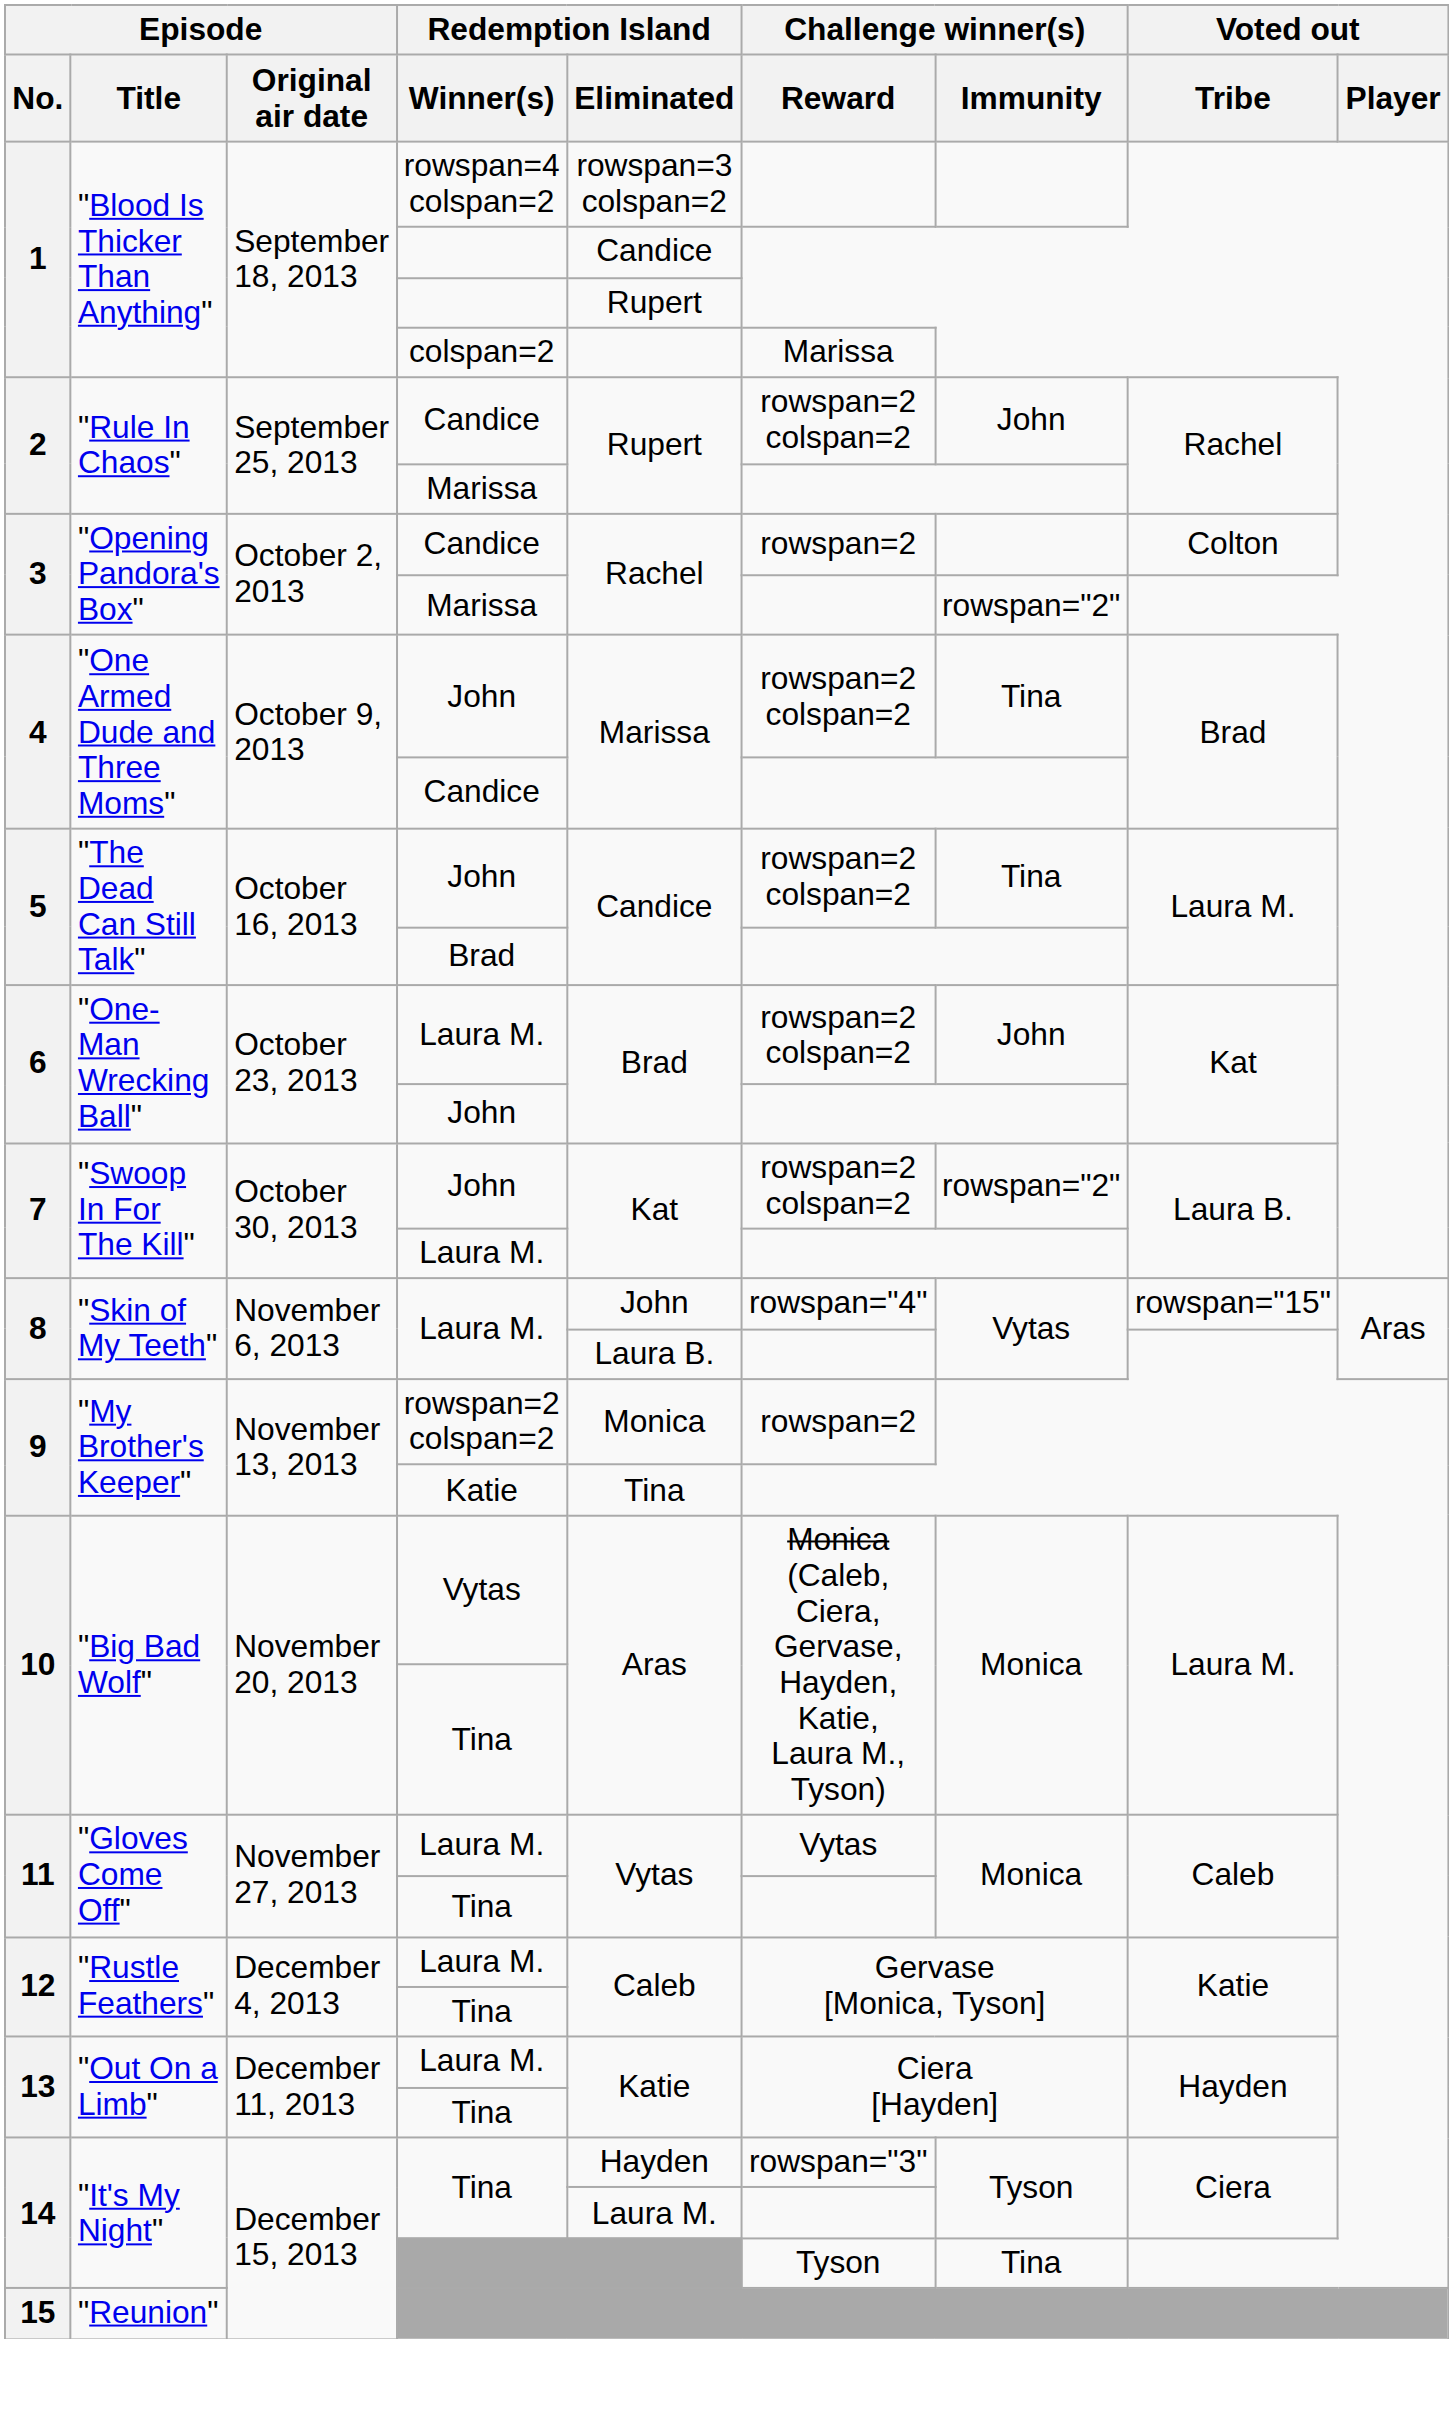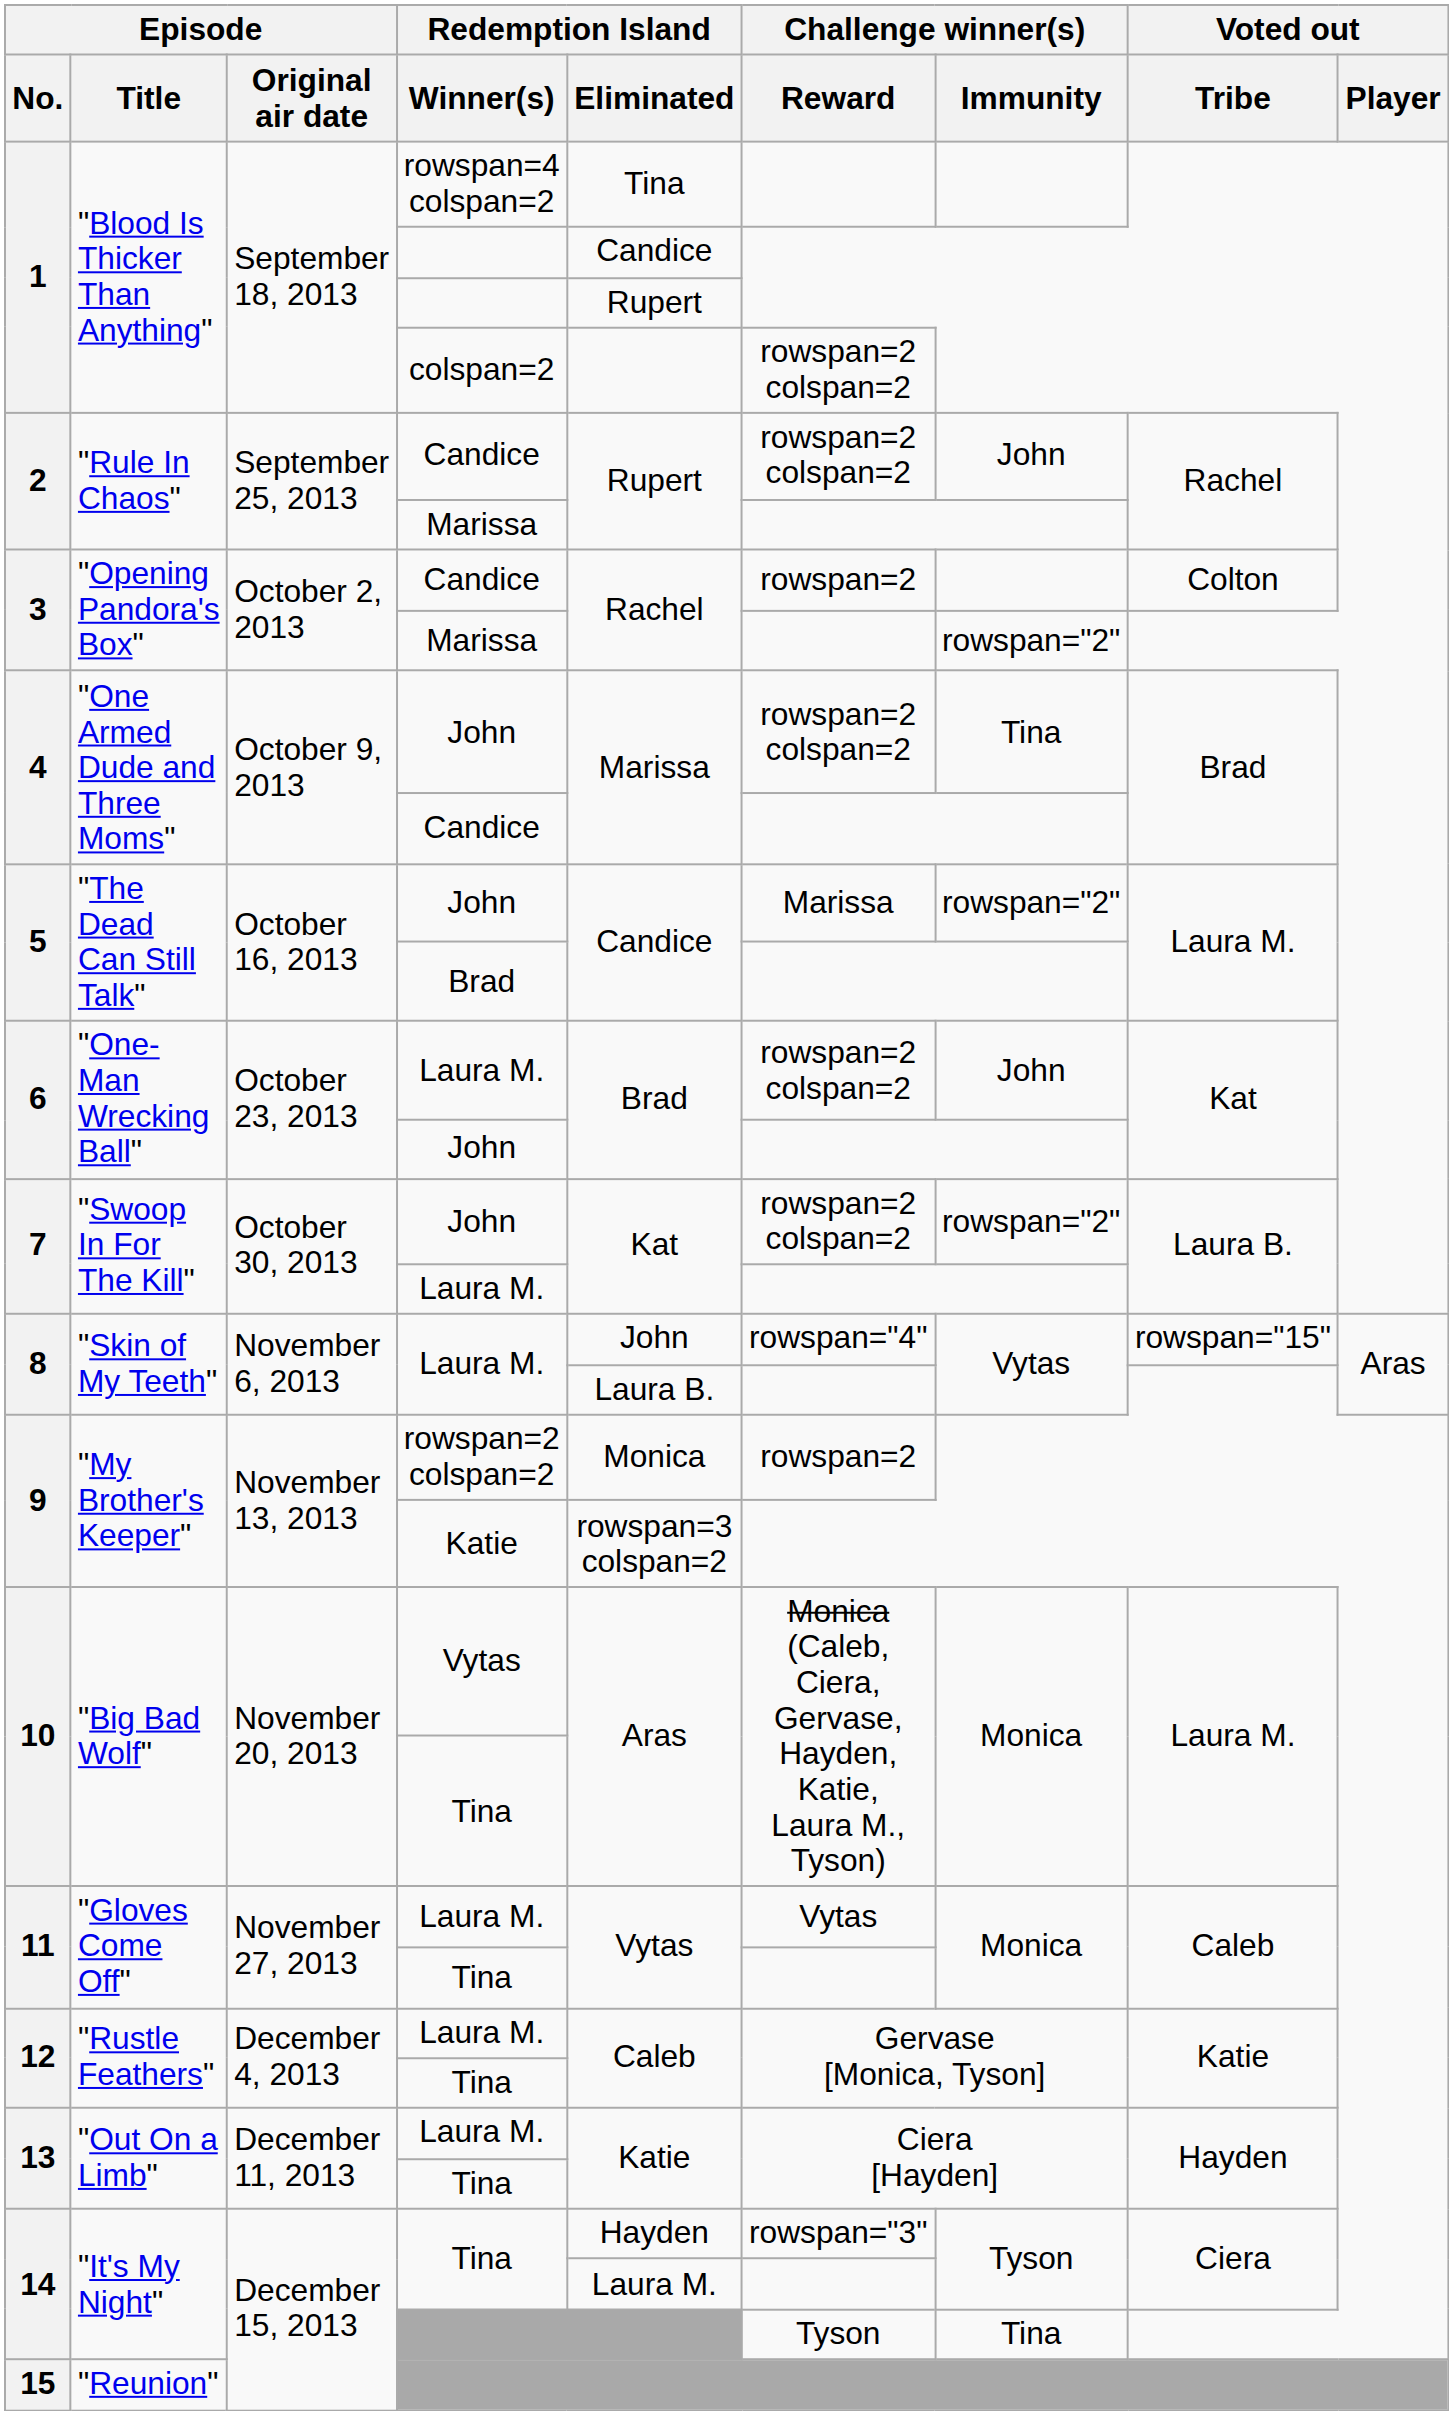(654, 183) rowspan=3 colspan=2 -> (654, 183) Tina
(838, 352) Marissa -> (838, 369) rowspan=2 colspan=2
(838, 877) rowspan=2 colspan=2 -> (838, 902) Marissa
(1031, 877) Tina -> (1031, 902) rowspan="2"
(654, 1489) Tina -> (654, 1543) rowspan=3 colspan=2
